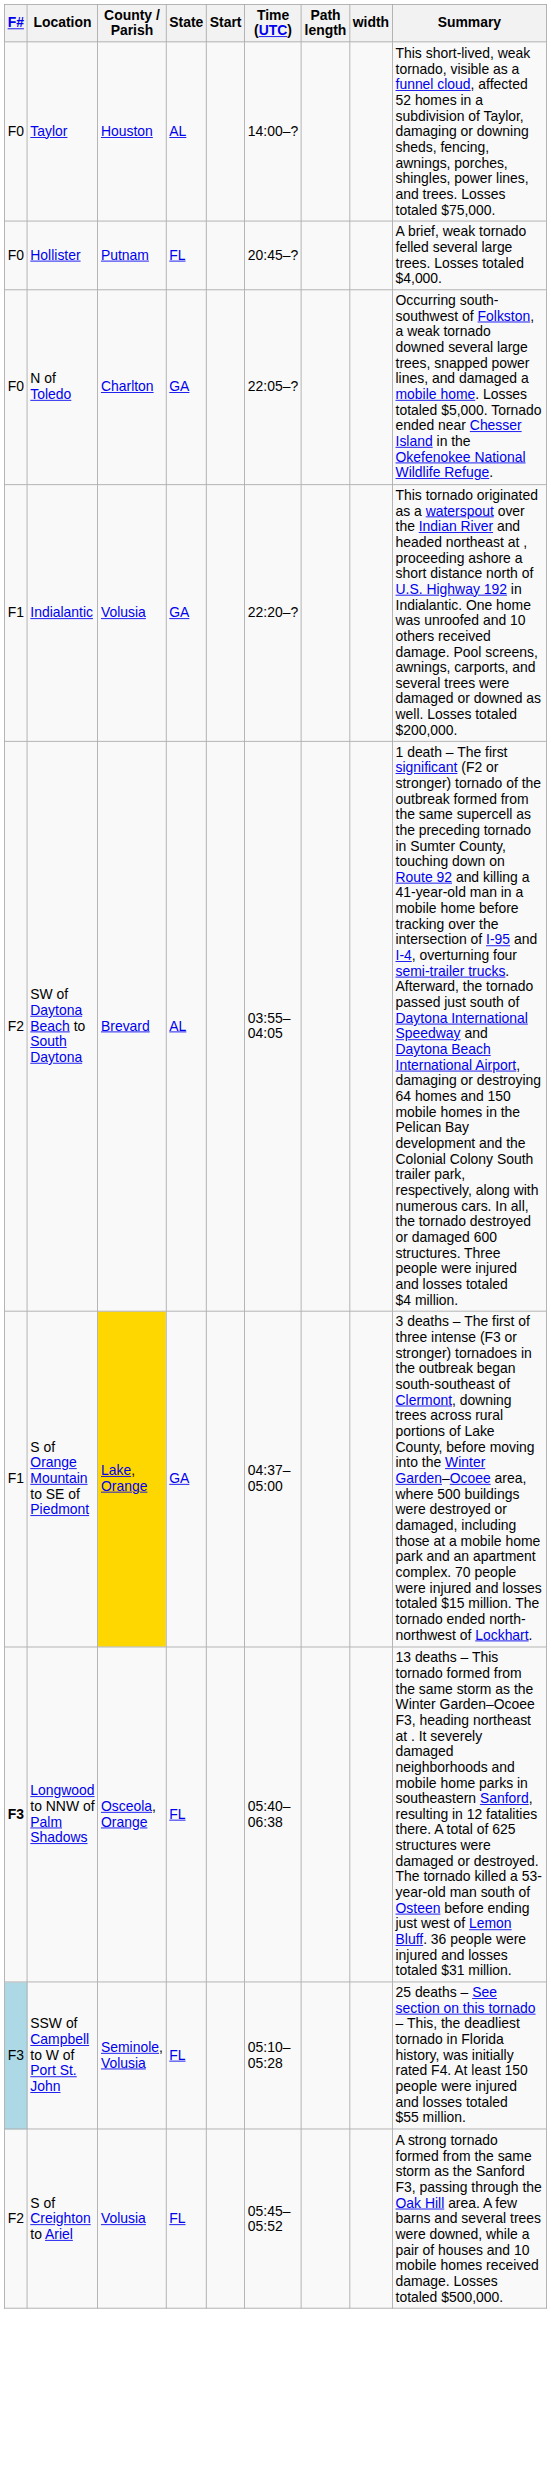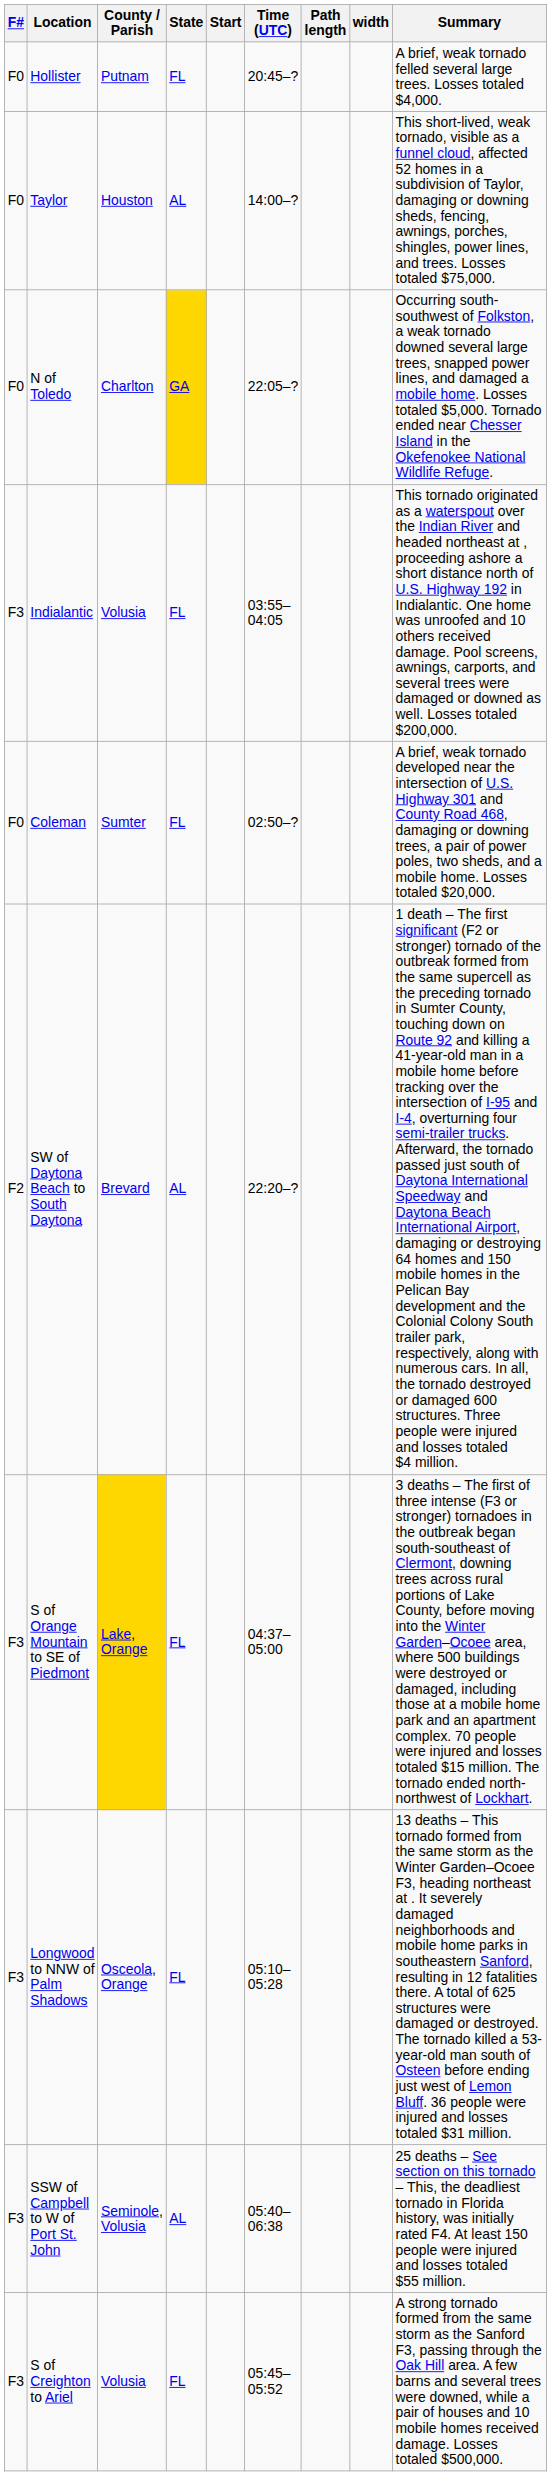rows swapped: (49, 131) <-> (55, 255)
(179, 387) no background -> (179, 387) gold background
(16, 612) F1 -> (16, 612) F3
(179, 612) GA -> (177, 612) FL
(273, 612) 22:20–? -> (269, 612) 03:55–04:05
+ row: (58, 822)
(269, 1026) 03:55–04:05 -> (273, 1189) 22:20–?
(16, 1479) F1 -> (16, 1642) F3
(179, 1479) GA -> (177, 1642) FL
(16, 1814) bold -> (16, 1977) normal
(269, 1814) 05:40–06:38 -> (269, 1977) 05:10–05:28
(16, 2055) lightblue background -> (16, 2218) no background
(177, 2055) FL -> (178, 2218) AL
(269, 2055) 05:10–05:28 -> (269, 2218) 05:40–06:38
(16, 2218) F2 -> (16, 2381) F3
